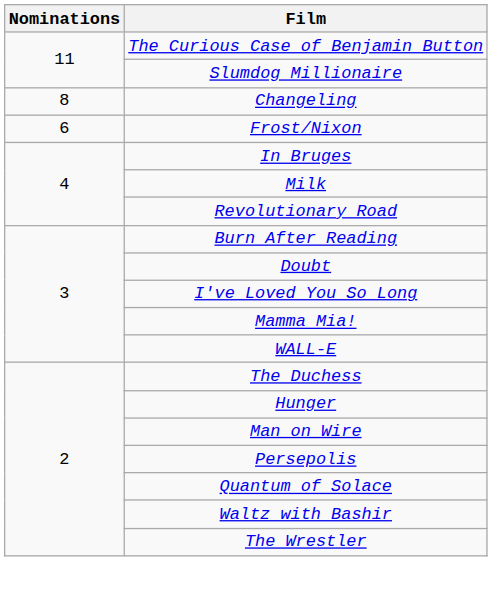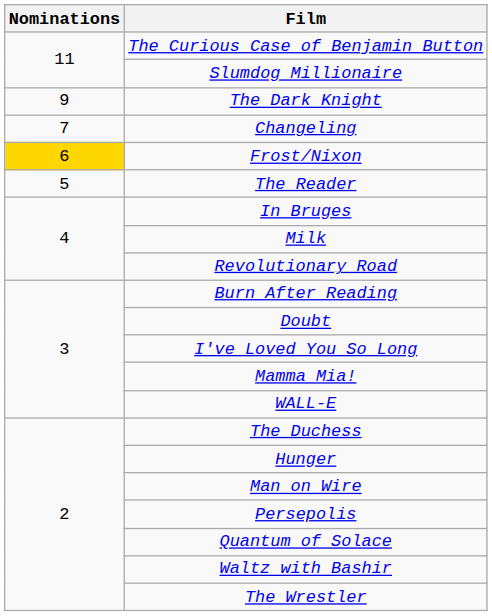+ row: (306, 101)
(64, 101) 8 -> (64, 129) 7
(64, 129) no background -> (64, 156) gold background
+ row: (306, 184)
